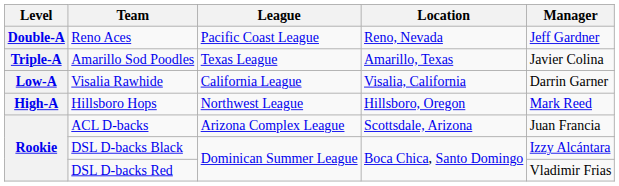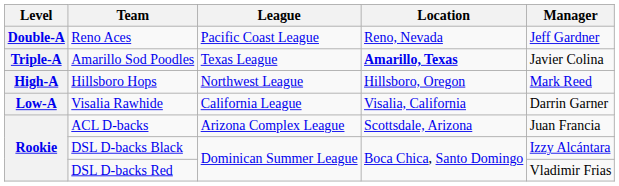(409, 59) normal -> (411, 59) bold
rows swapped: (114, 103) <-> (117, 81)
